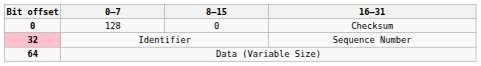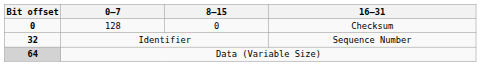(33, 40) pink background -> (33, 40) no background
(33, 54) no background -> (33, 54) lightgrey background
